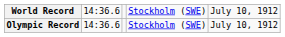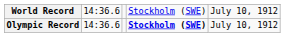(167, 26) normal -> (167, 26) bold
